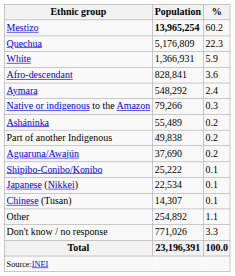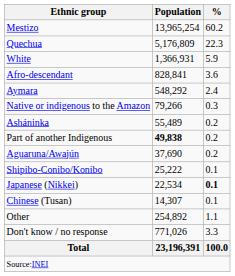(177, 28) bold -> (177, 28) normal
(168, 138) normal -> (168, 138) bold
(212, 185) normal -> (212, 185) bold
